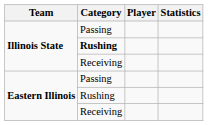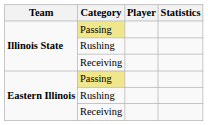(96, 29) no background -> (96, 29) khaki background
(98, 46) bold -> (97, 46) normal
(96, 79) no background -> (96, 79) khaki background
